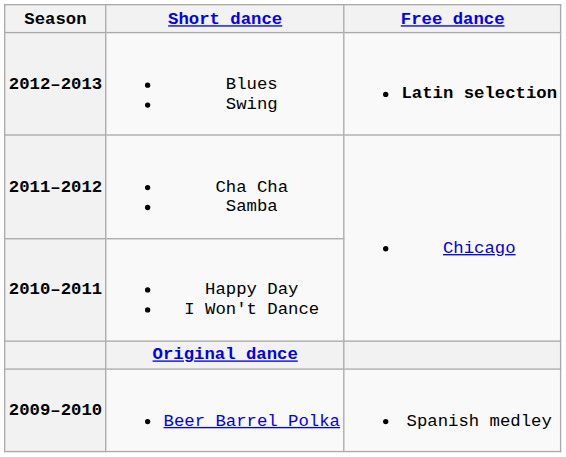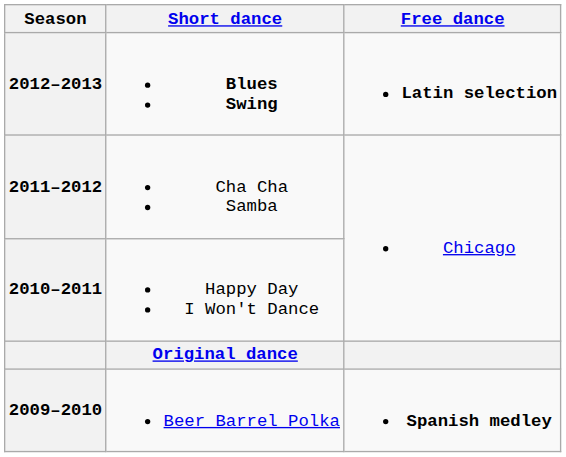(225, 94) normal -> (225, 94) bold
(453, 420) normal -> (453, 420) bold
